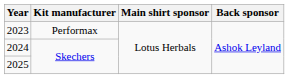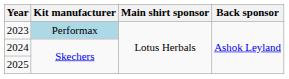(75, 30) no background -> (75, 30) lightblue background
